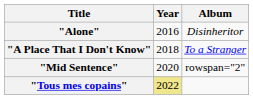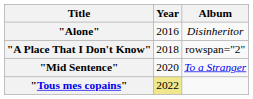(215, 49) To a Stranger -> (215, 49) rowspan="2"
(215, 67) rowspan="2" -> (215, 67) To a Stranger
